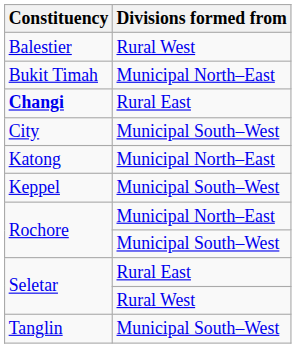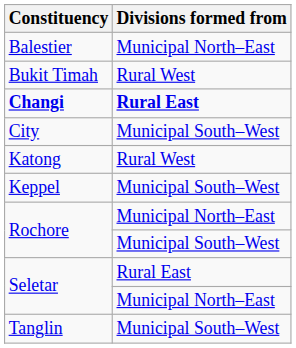(156, 46) Rural West -> (196, 46) Municipal North–East
(196, 74) Municipal North–East -> (156, 74) Rural West
(154, 103) normal -> (158, 103) bold
(196, 159) Municipal North–East -> (156, 159) Rural West
(156, 300) Rural West -> (196, 300) Municipal North–East
